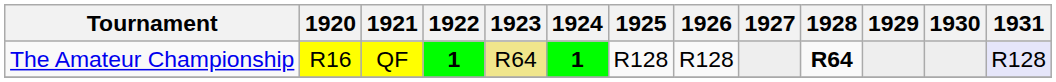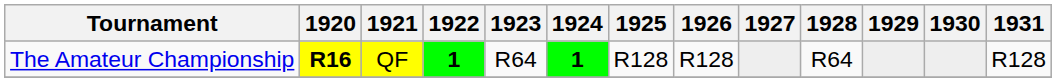(331, 59) normal -> (331, 59) bold
(516, 59) khaki background -> (516, 59) no background
(832, 59) bold -> (832, 59) normal
(1019, 59) lavender background -> (1019, 59) no background
